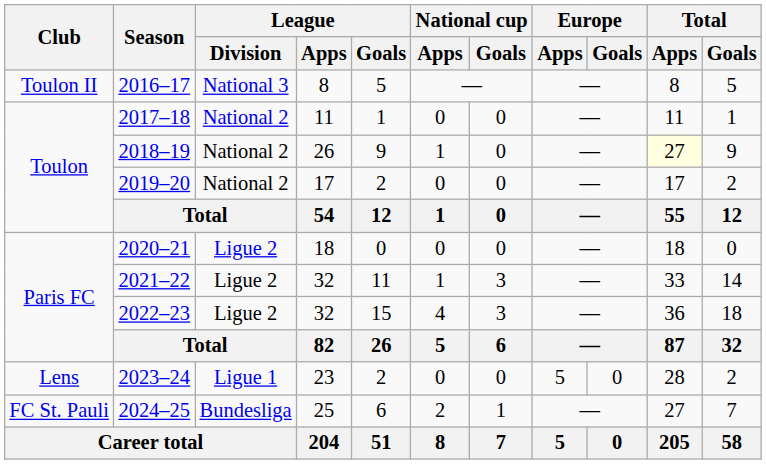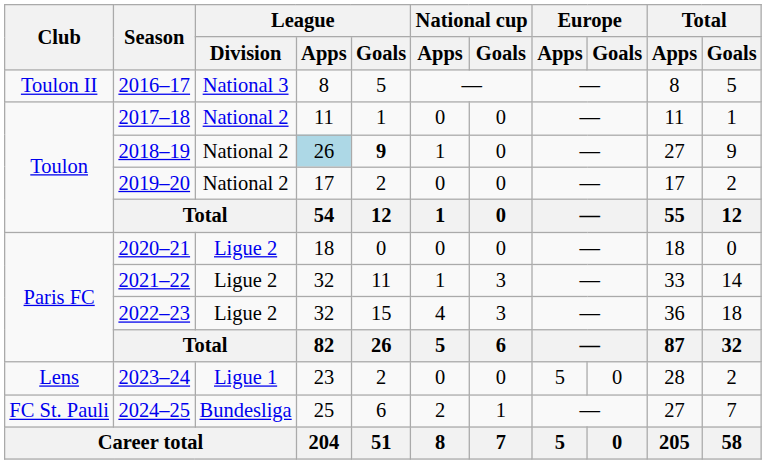(324, 150) no background -> (324, 150) lightblue background
(381, 150) normal -> (381, 150) bold
(674, 150) lightyellow background -> (674, 150) no background
